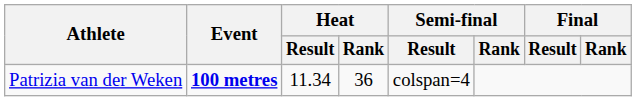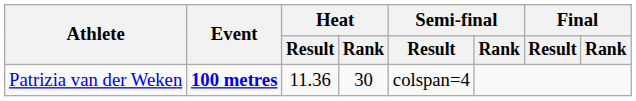(310, 80) 11.34 -> (310, 80) 11.36
(364, 80) 36 -> (364, 80) 30
